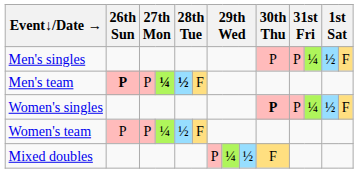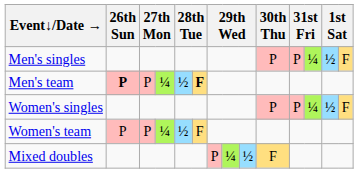(165, 83) bold -> (165, 83) normal
(183, 83) bold -> (183, 83) normal
(200, 83) normal -> (200, 83) bold
(273, 107) bold -> (273, 107) normal
